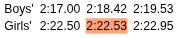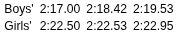(107, 25) lightsalmon background -> (107, 25) no background
